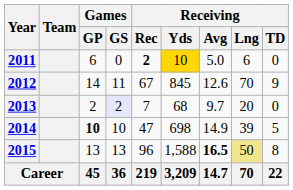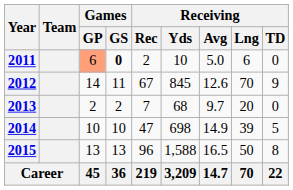(93, 60) no background -> (93, 60) lightsalmon background
(119, 60) normal -> (119, 60) bold
(146, 60) bold -> (146, 60) normal
(180, 60) gold background -> (180, 60) no background
(119, 106) lavender background -> (119, 106) no background
(93, 128) bold -> (93, 128) normal
(215, 151) bold -> (215, 151) normal
(247, 151) khaki background -> (247, 151) no background
